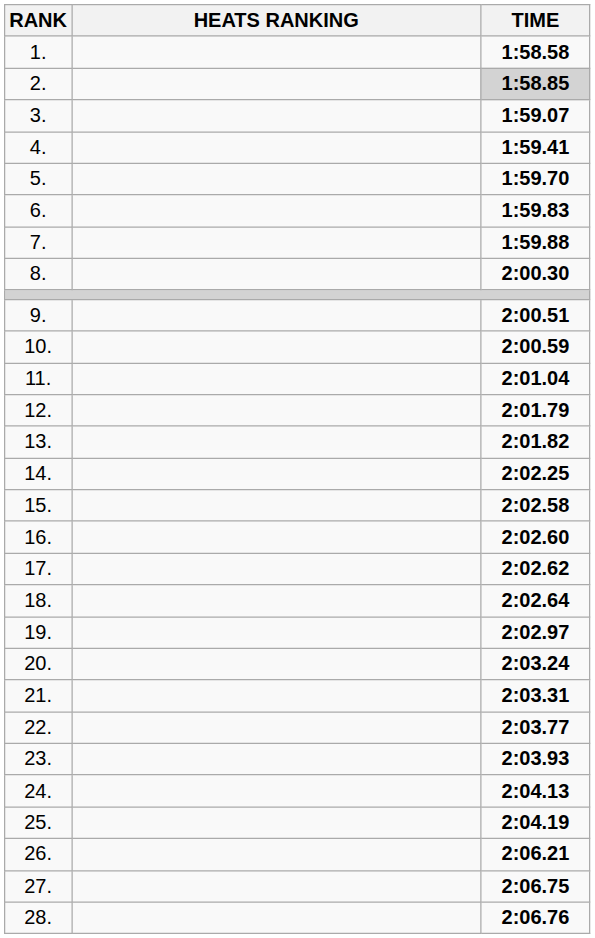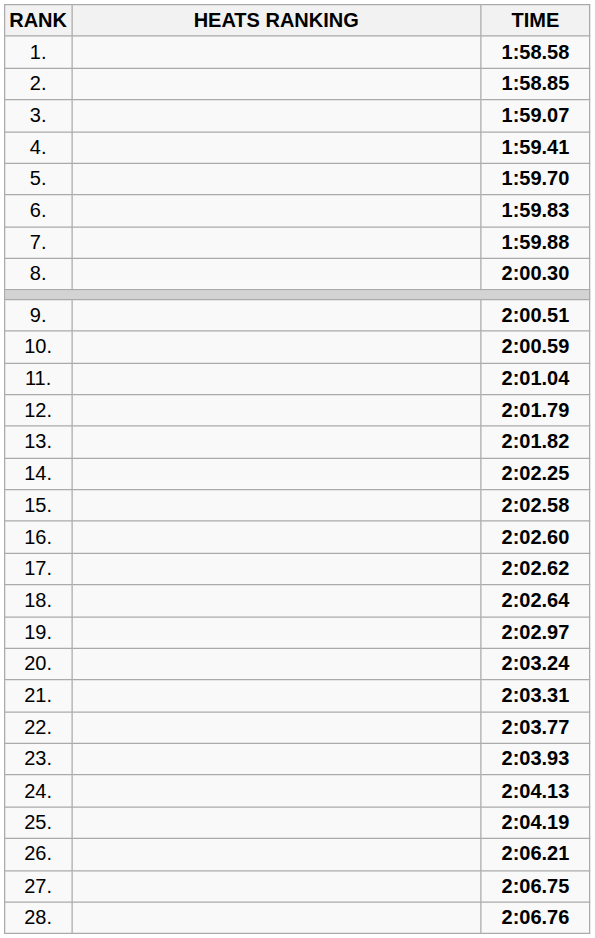(535, 83) lightgrey background -> (535, 83) no background
